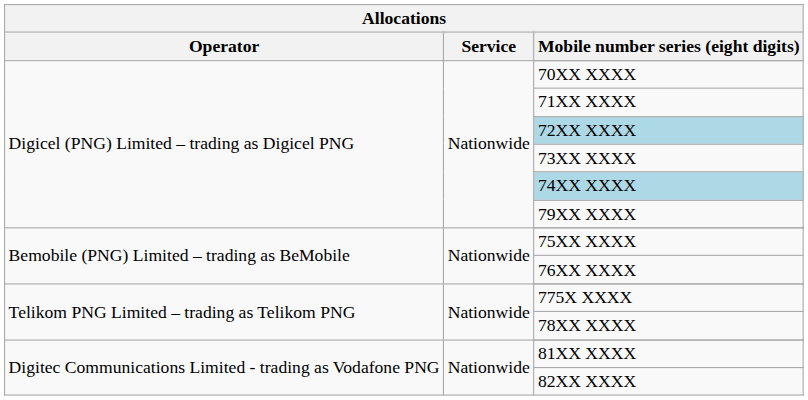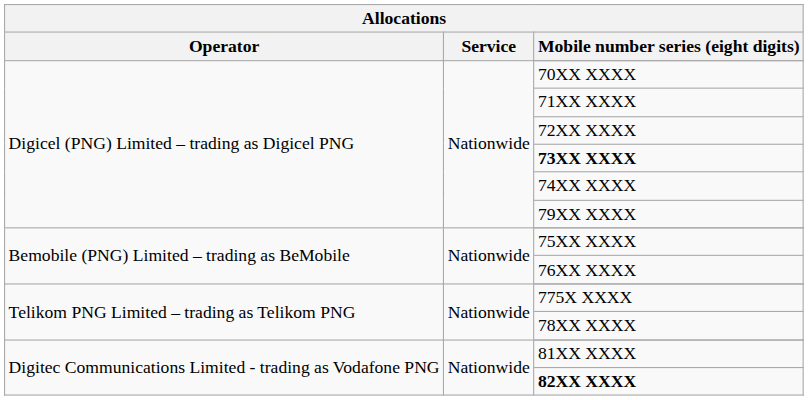(587, 130) lightblue background -> (587, 130) no background
(587, 158) normal -> (587, 158) bold
(587, 185) lightblue background -> (587, 185) no background
(587, 381) normal -> (587, 381) bold
